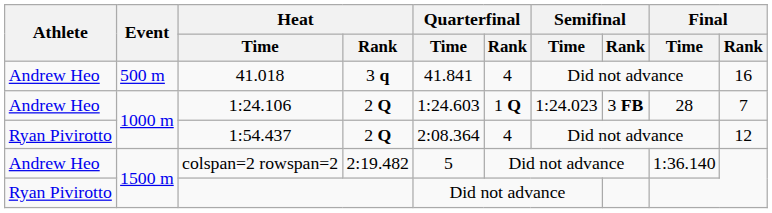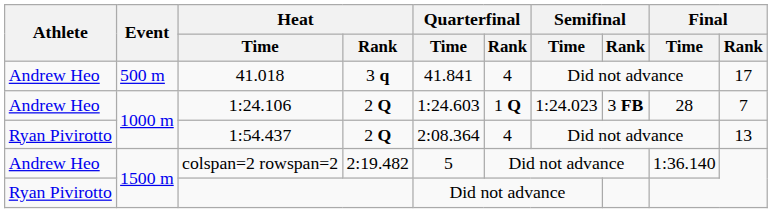(743, 76) 16 -> (743, 76) 17
(743, 134) 12 -> (743, 134) 13
